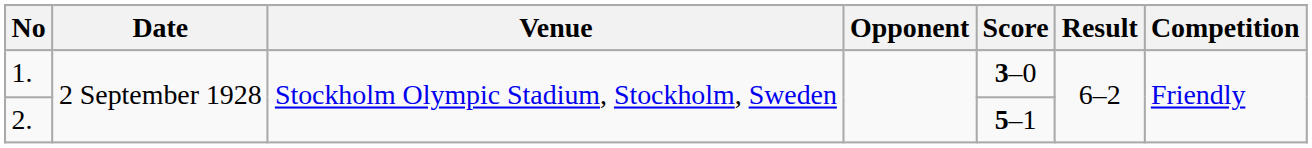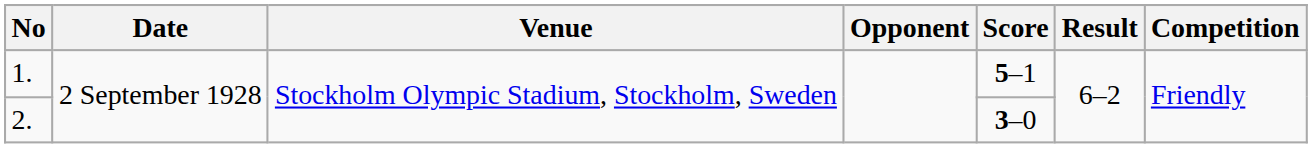(1016, 73) 3–0 -> (1016, 73) 5–1
(1016, 119) 5–1 -> (1016, 119) 3–0
